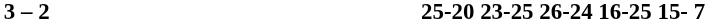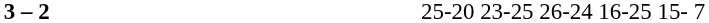(563, 11) bold -> (563, 11) normal
